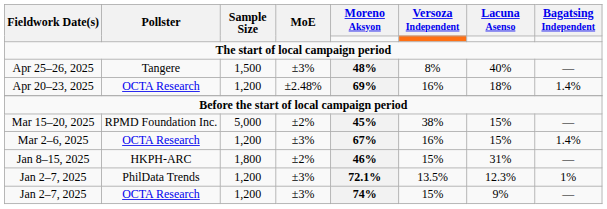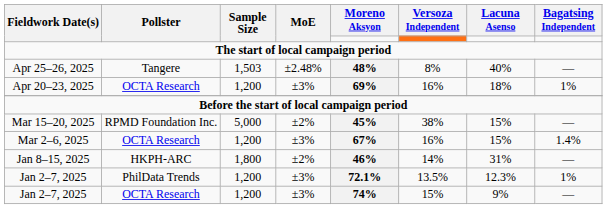(248, 68) 1,500 -> (248, 68) 1,503
(303, 68) ±3% -> (303, 68) ±2.48%
(303, 86) ±2.48% -> (303, 86) ±3%
(568, 86) 1.4% -> (568, 86) 1%
(433, 159) 15% -> (433, 159) 14%
